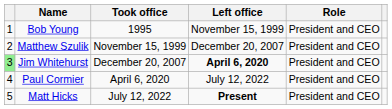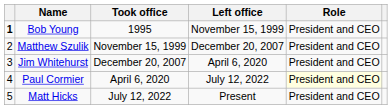(10, 29) normal -> (10, 29) bold
(10, 63) lightgreen background -> (10, 63) no background
(237, 63) bold -> (237, 63) normal
(334, 79) no background -> (334, 79) lightyellow background
(237, 96) bold -> (237, 96) normal
